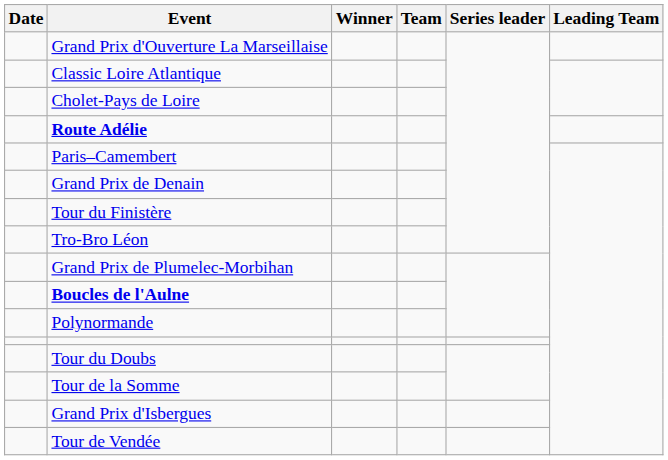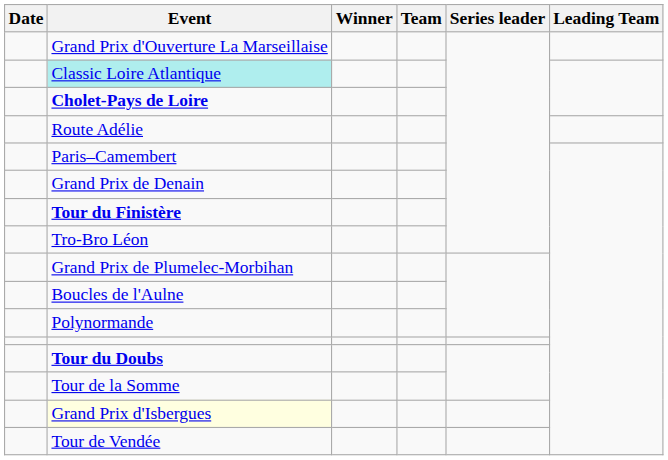(136, 73) no background -> (136, 73) paleturquoise background
(126, 101) normal -> (130, 101) bold
(99, 128) bold -> (97, 128) normal
(111, 211) normal -> (116, 211) bold
(120, 294) bold -> (117, 294) normal
(104, 358) normal -> (107, 358) bold
(131, 413) no background -> (131, 413) lightyellow background
